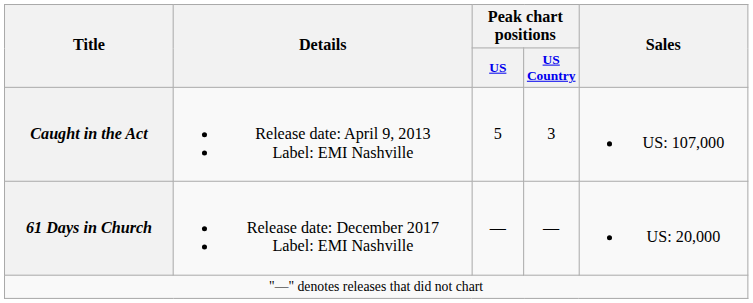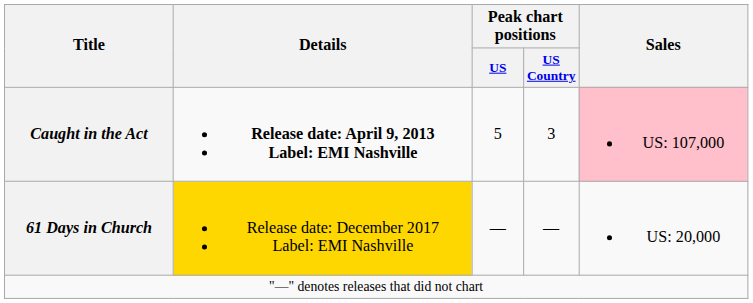(323, 143) normal -> (323, 143) bold
(663, 143) no background -> (663, 143) pink background
(323, 238) no background -> (323, 238) gold background
